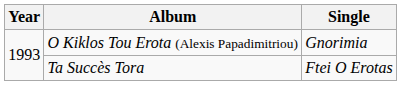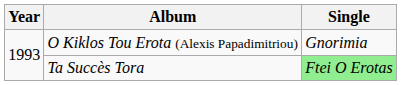(349, 67) no background -> (349, 67) lightgreen background
